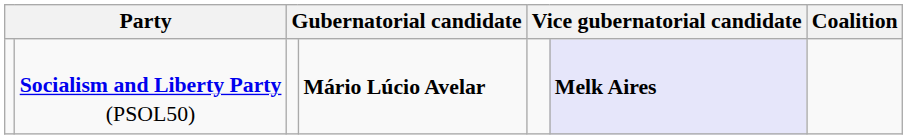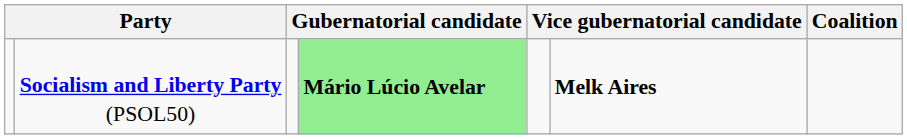(394, 86) no background -> (394, 86) lightgreen background
(606, 86) lavender background -> (606, 86) no background
